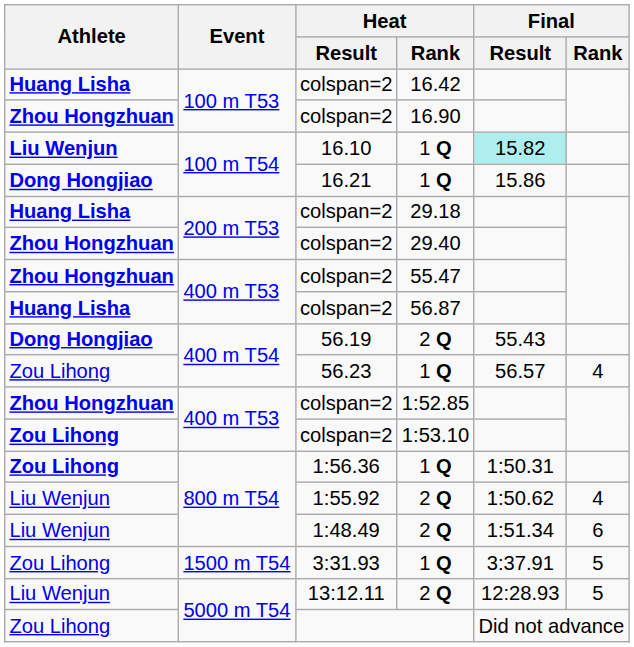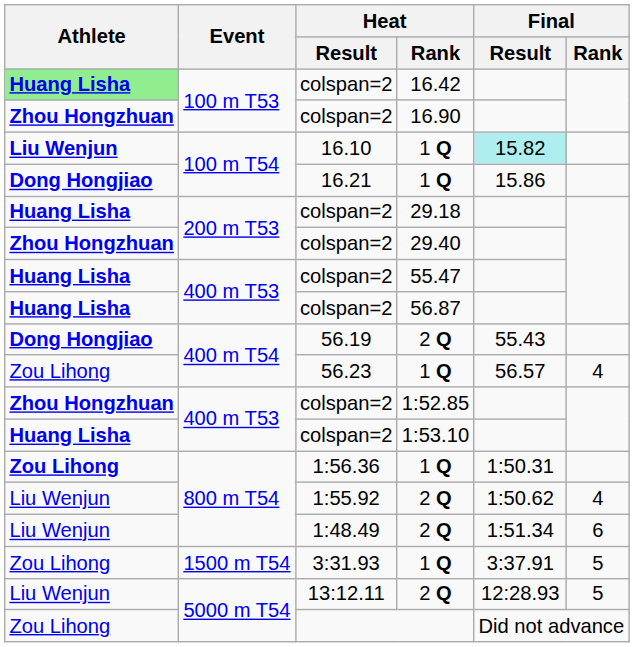(70, 85) no background -> (70, 85) lightgreen background
(92, 276) Zhou Hongzhuan -> (70, 276) Huang Lisha
(64, 435) Zou Lihong -> (70, 435) Huang Lisha
